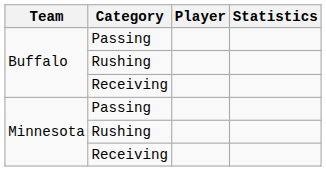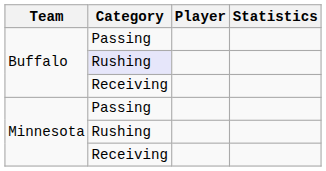(121, 62) no background -> (121, 62) lavender background
